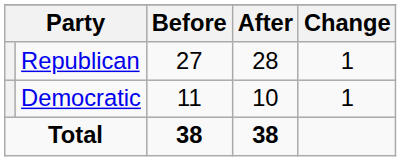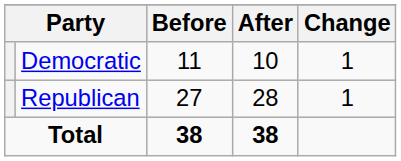rows swapped: (80, 60) <-> (81, 98)
